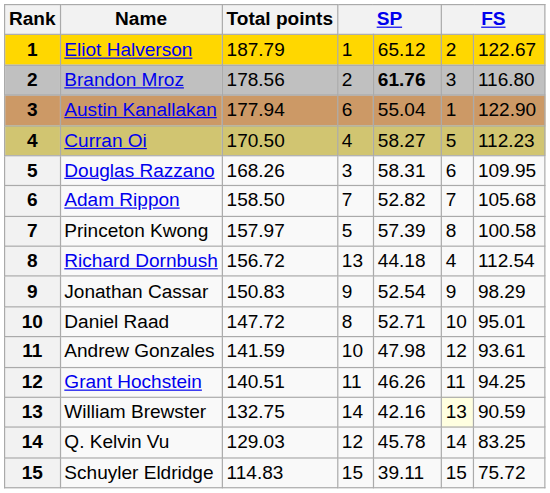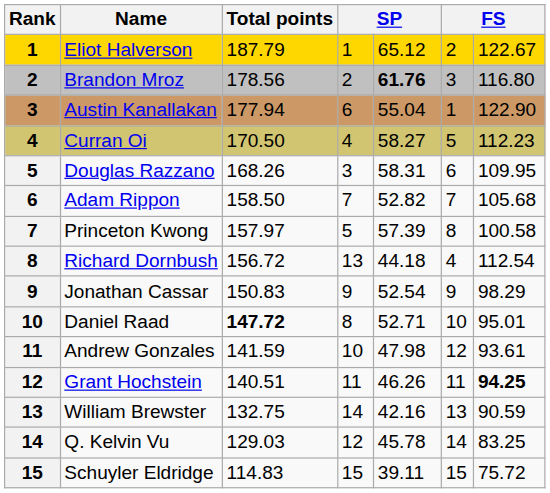(256, 321) normal -> (256, 321) bold
(502, 381) normal -> (502, 381) bold
(456, 412) lightyellow background -> (456, 412) no background
